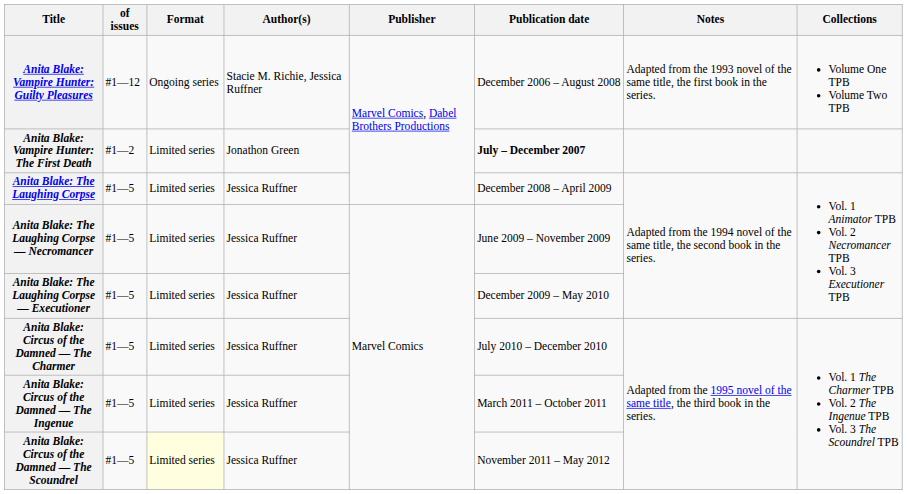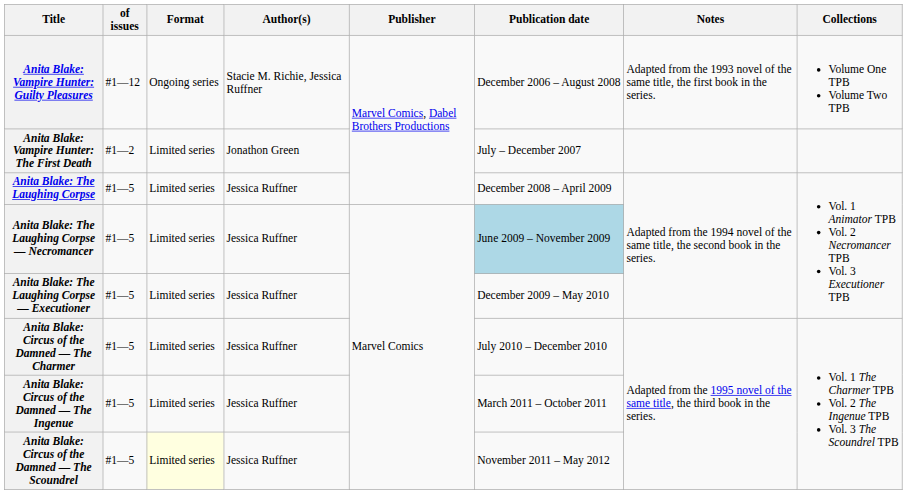(531, 150) bold -> (529, 150) normal
(544, 239) no background -> (544, 239) lightblue background
